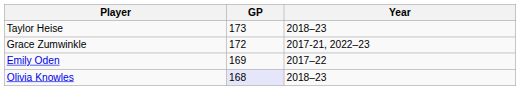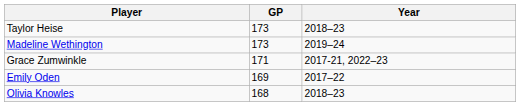+ row: (55, 45)
(238, 45) 172 -> (260, 61) 171
(238, 77) lavender background -> (260, 93) no background
